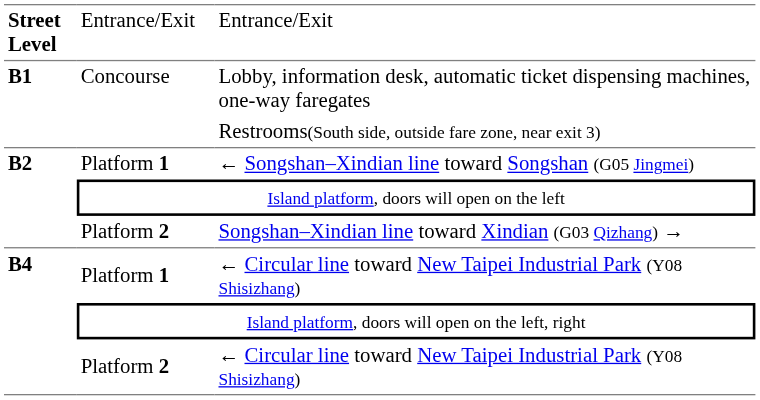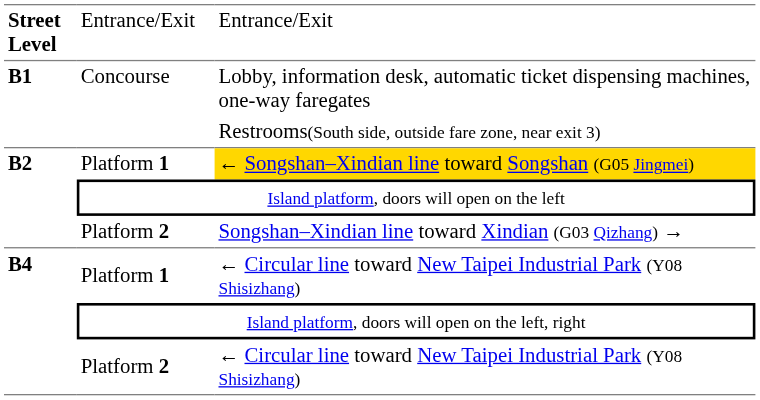(456, 163) no background -> (456, 163) gold background
